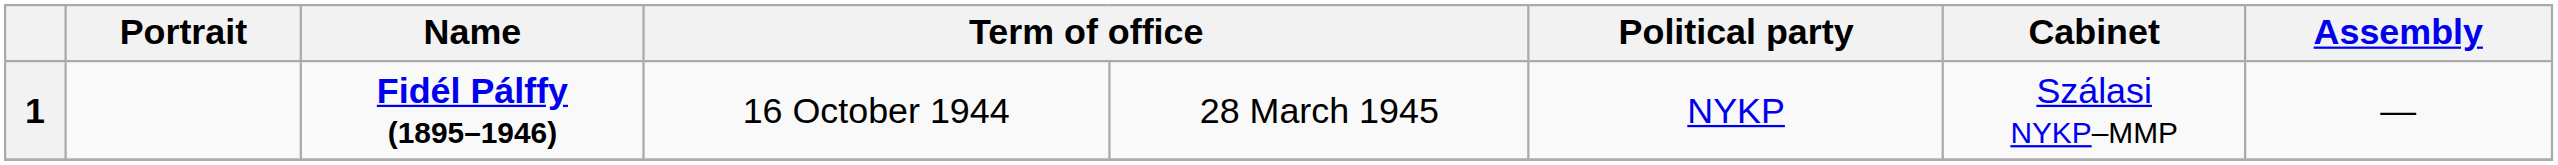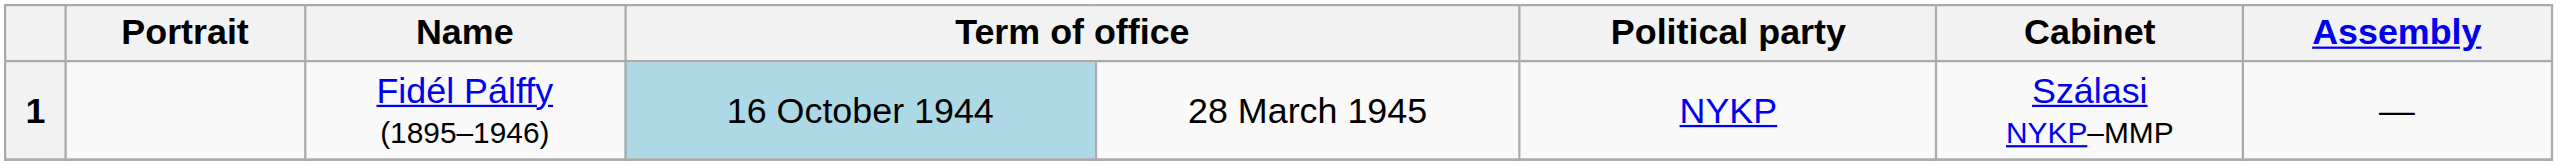(472, 109) bold -> (465, 109) normal
(876, 109) no background -> (860, 109) lightblue background
